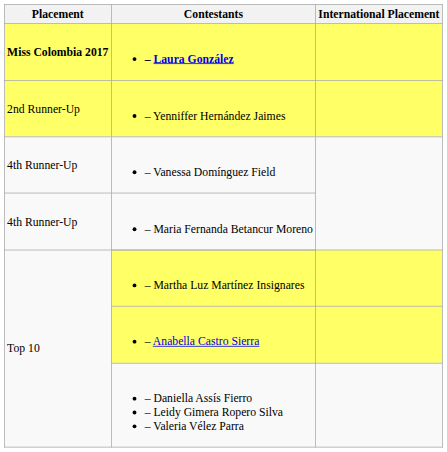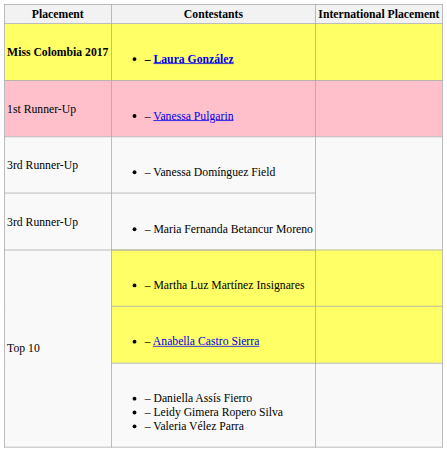+ row: (213, 116)
- row: (213, 116)
(42, 165) 4th Runner-Up -> (43, 165) 3rd Runner-Up
(42, 221) 4th Runner-Up -> (43, 221) 3rd Runner-Up
